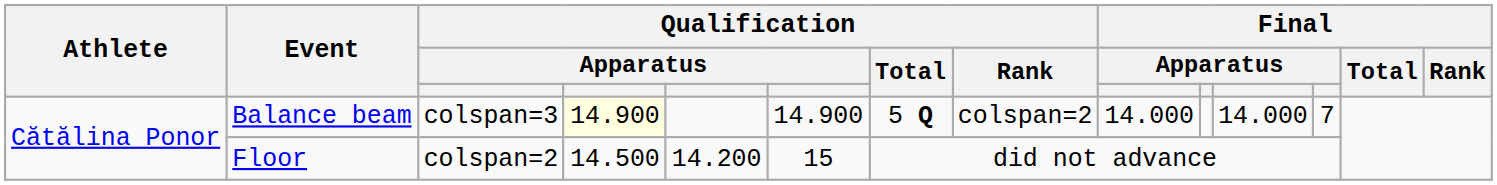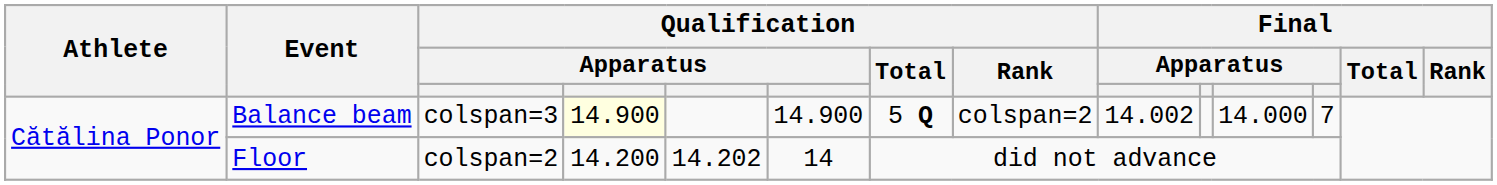(1149, 116) 14.000 -> (1149, 116) 14.002
(615, 158) 14.500 -> (615, 158) 14.200
(717, 158) 14.200 -> (717, 158) 14.202
(818, 158) 15 -> (818, 158) 14
